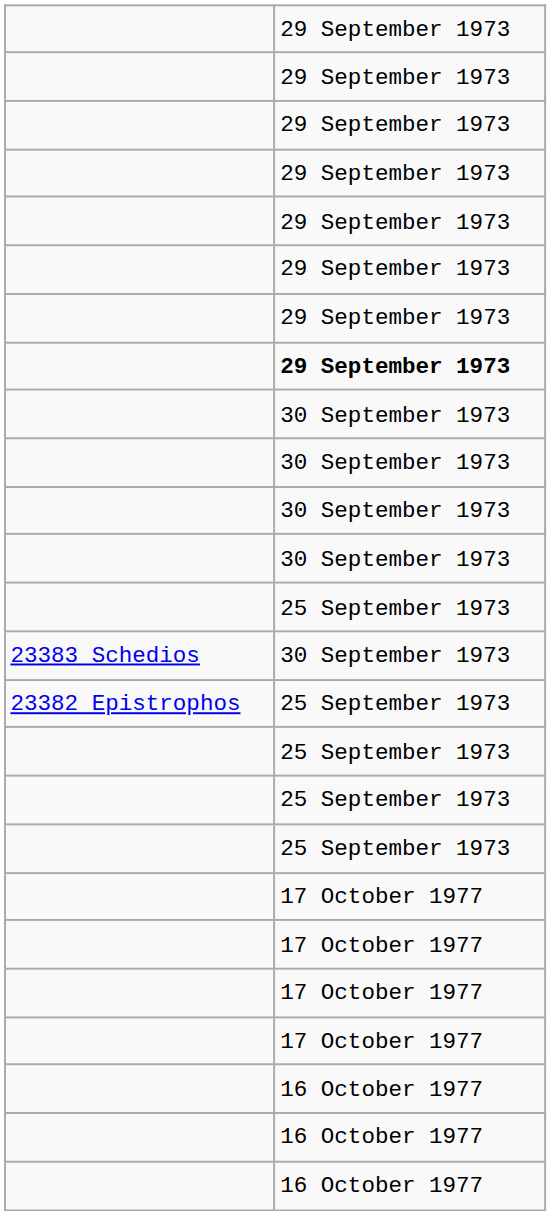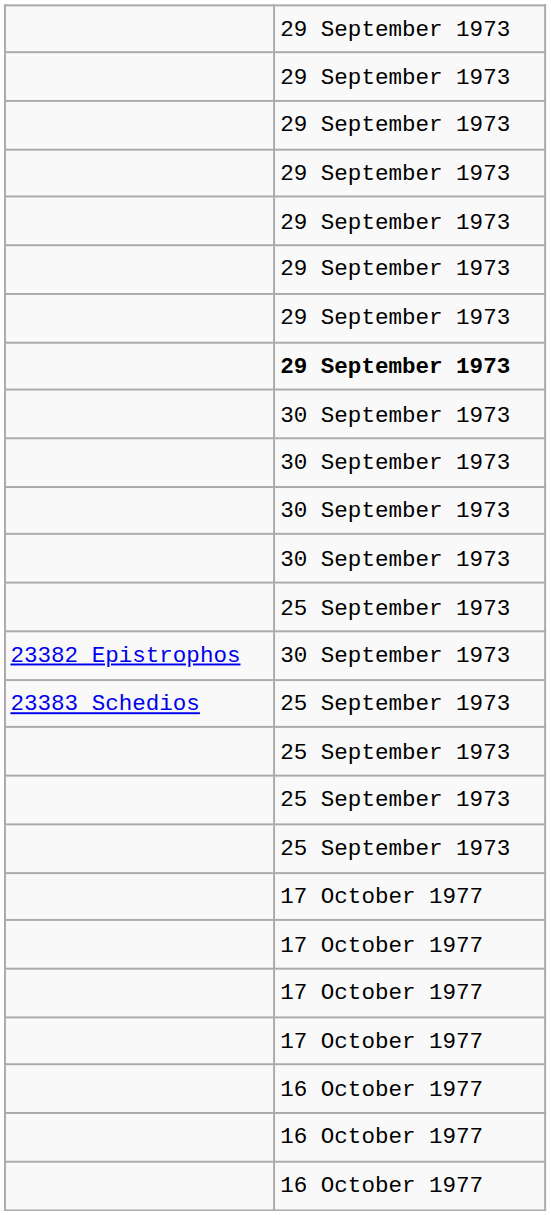(105, 655) 23383 Schedios -> (125, 655) 23382 Epistrophos
(125, 703) 23382 Epistrophos -> (105, 703) 23383 Schedios
